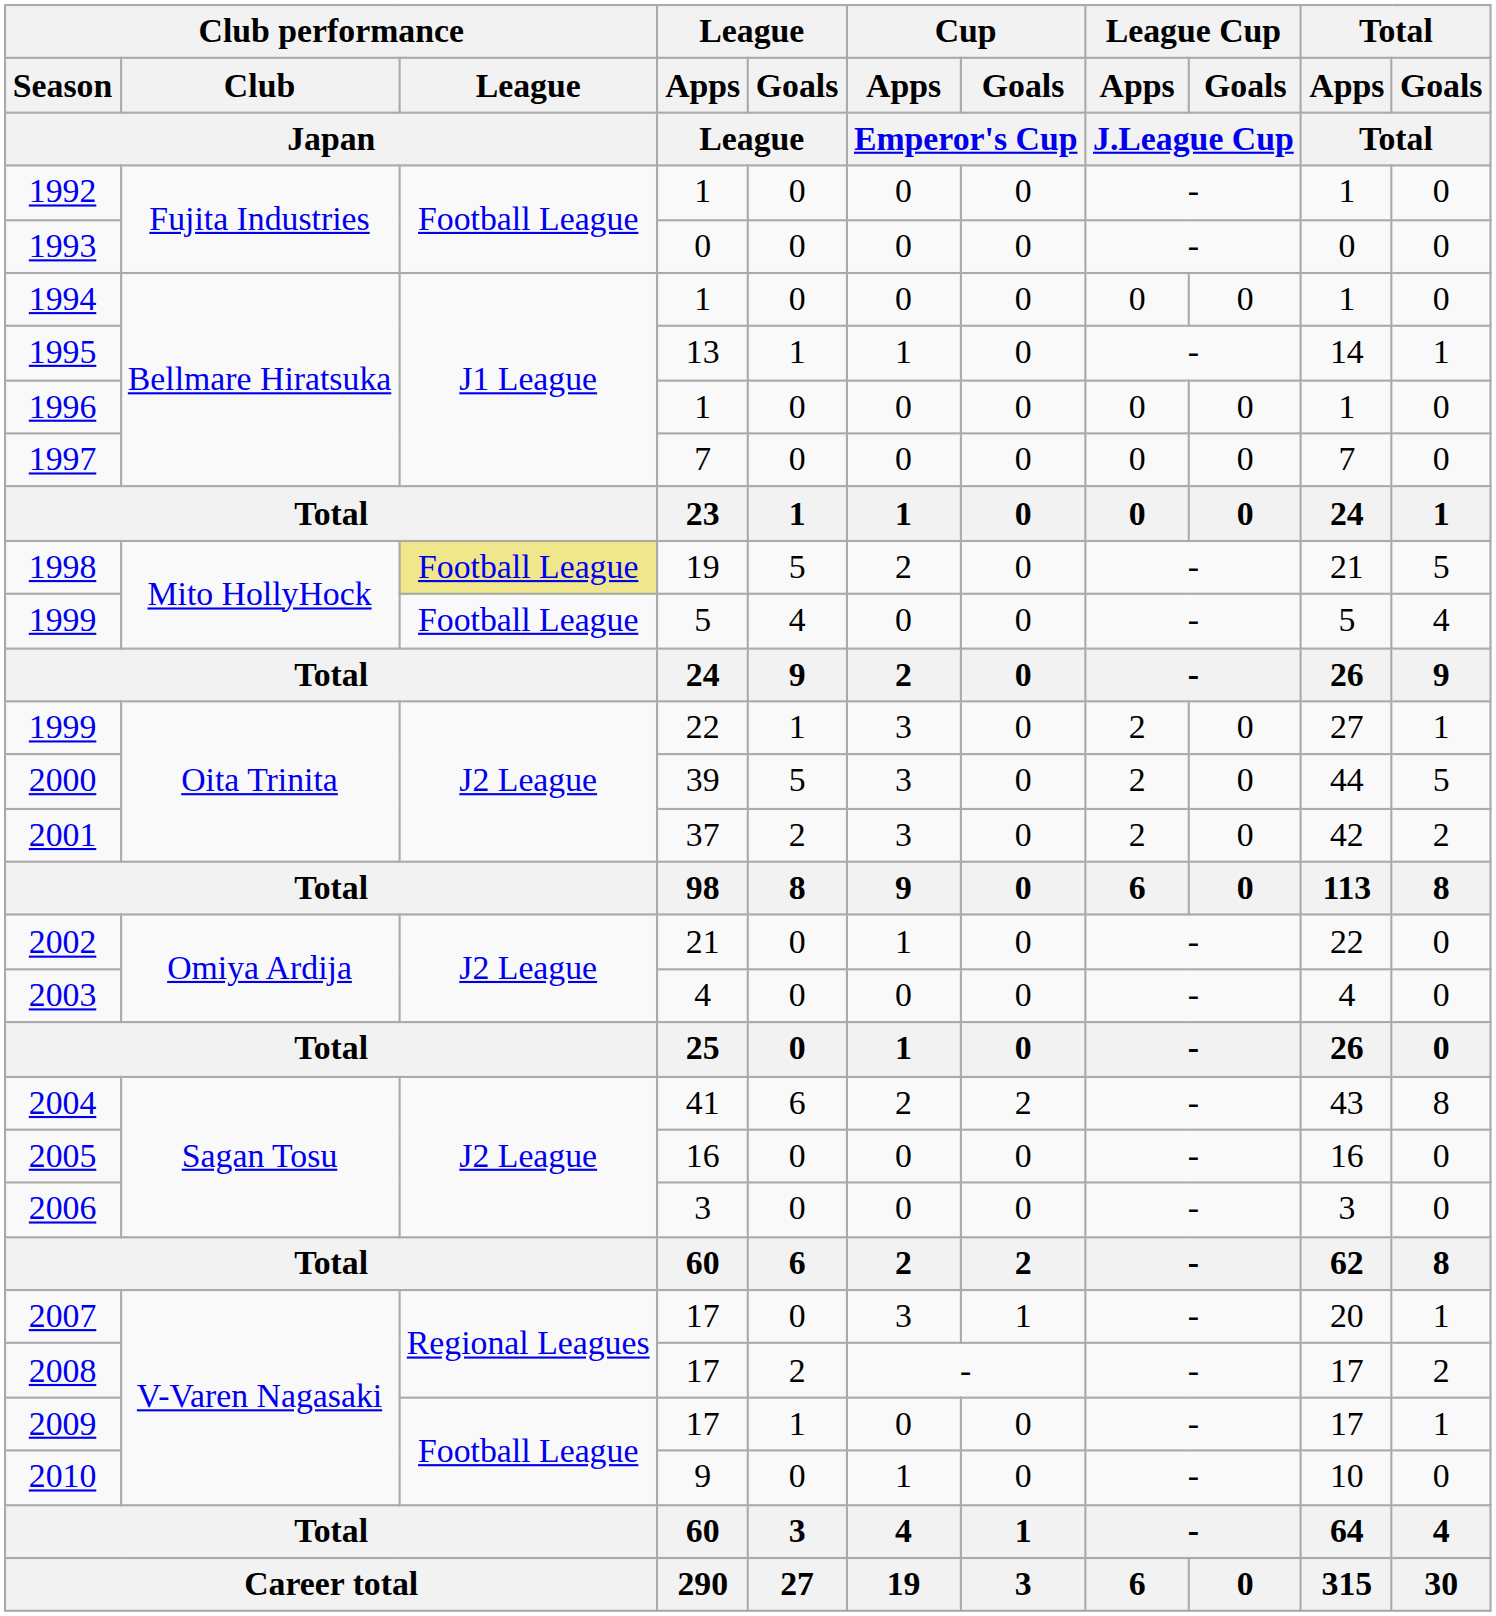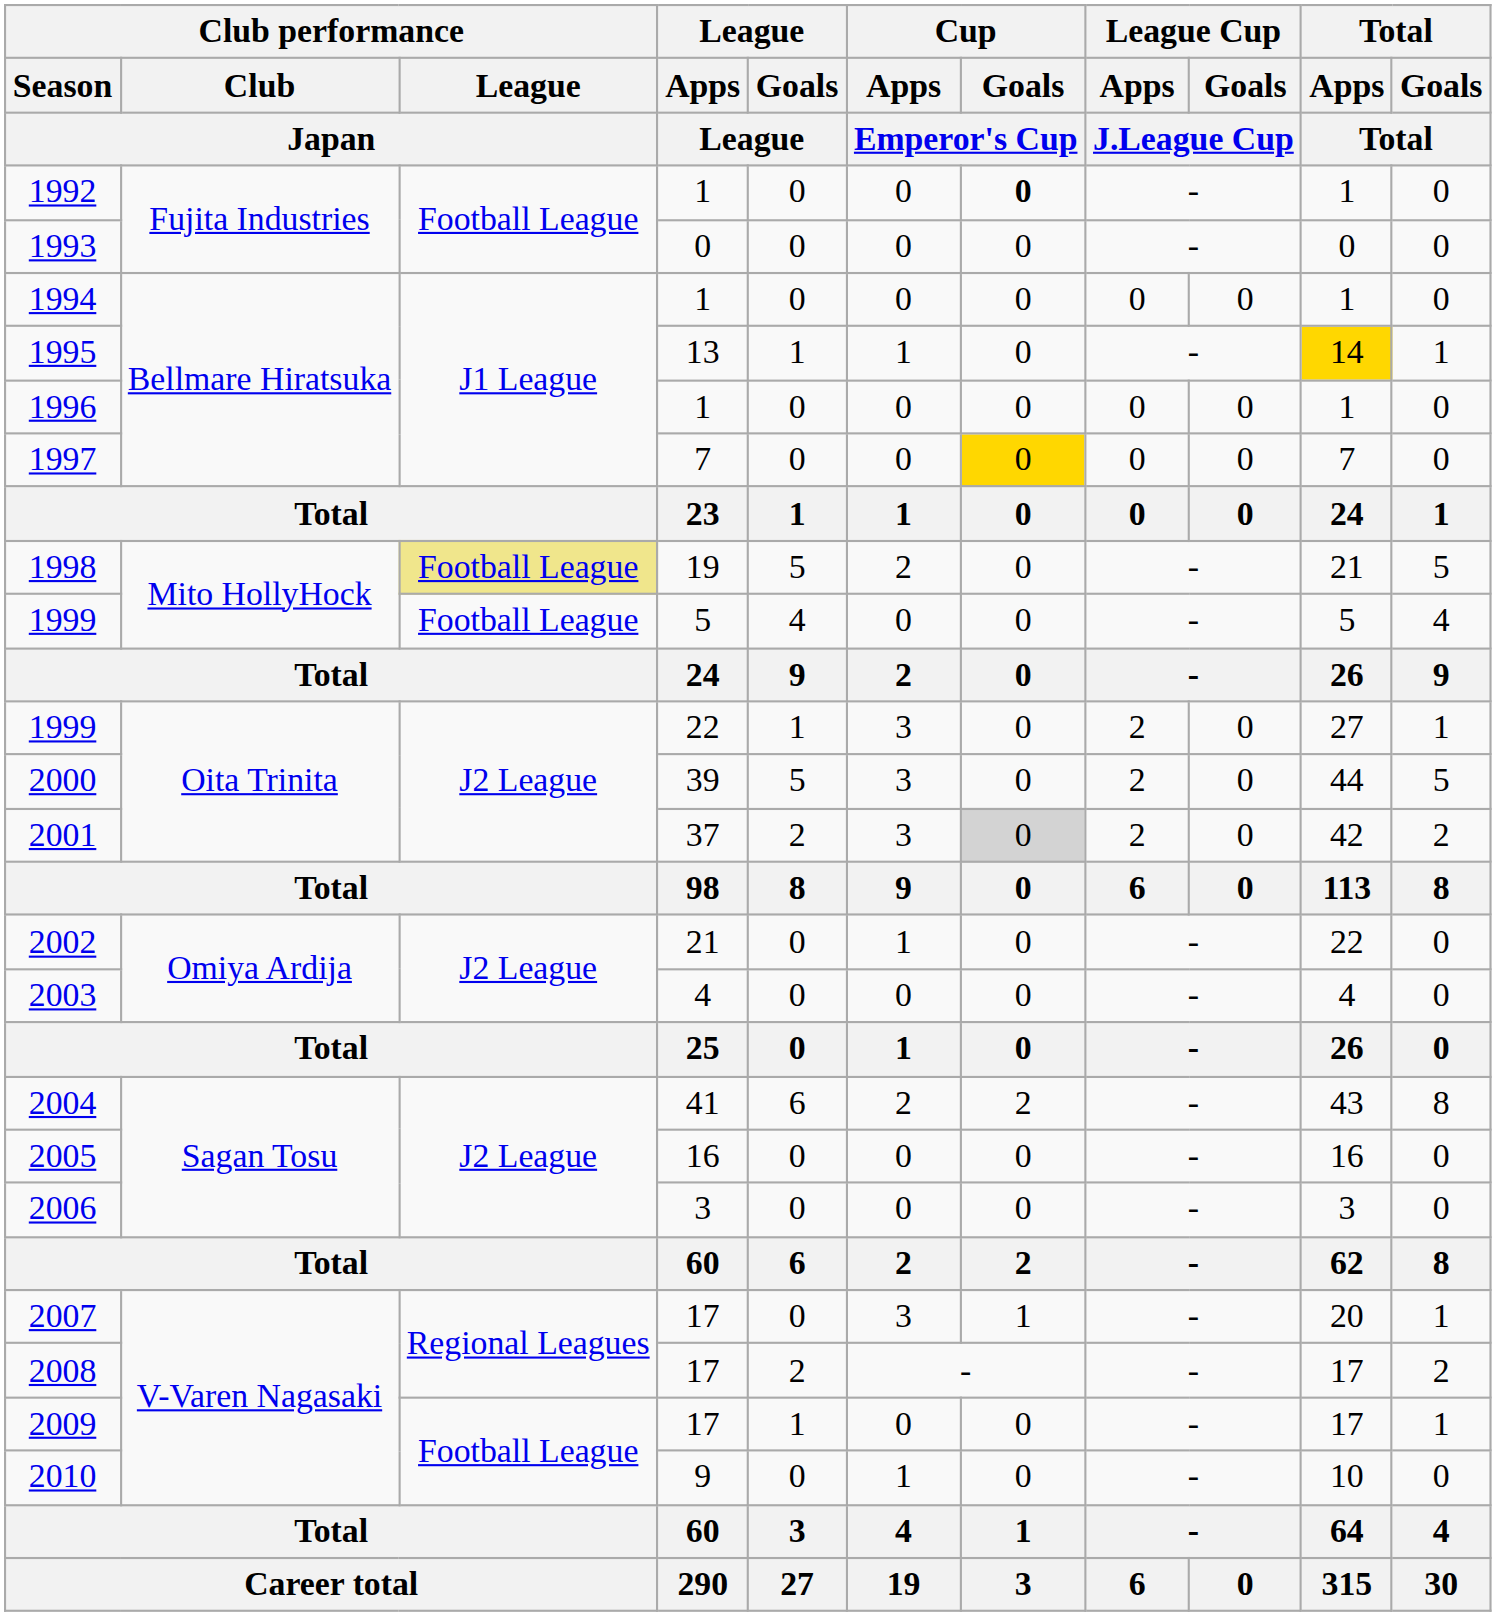(1023, 191) normal -> (1023, 191) bold
(1347, 352) no background -> (1347, 352) gold background
(1023, 459) no background -> (1023, 459) gold background
(1023, 834) no background -> (1023, 834) lightgrey background
